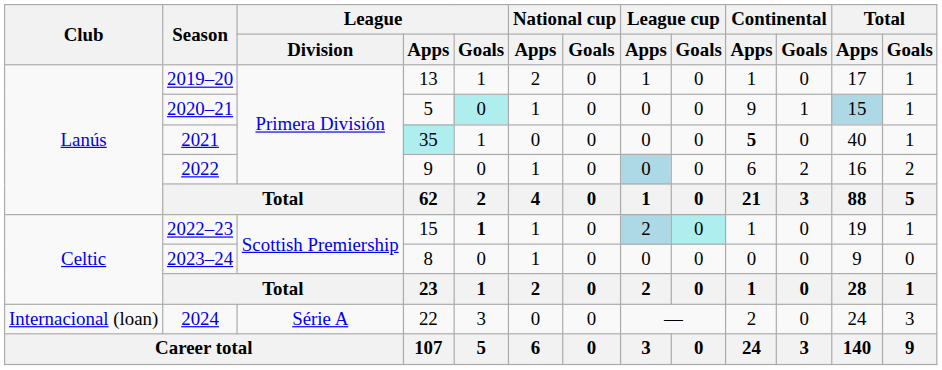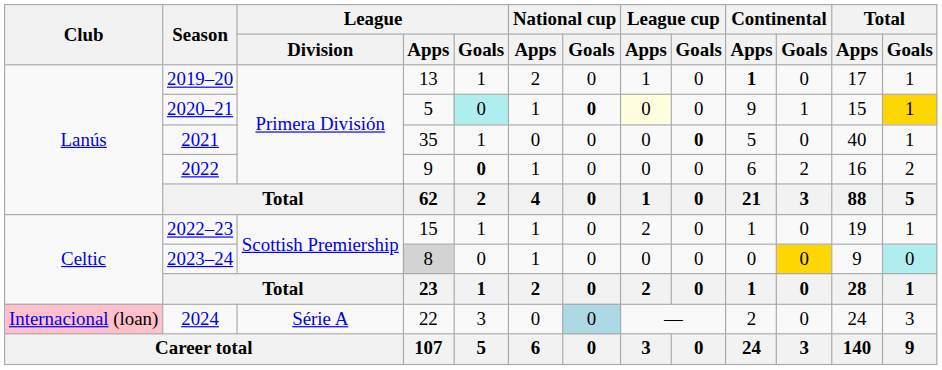(751, 79) normal -> (751, 79) bold
(591, 109) normal -> (591, 109) bold
(646, 109) no background -> (646, 109) lightyellow background
(857, 109) lightblue background -> (857, 109) no background
(910, 109) no background -> (910, 109) gold background
(428, 139) paleturquoise background -> (428, 139) no background
(699, 139) normal -> (699, 139) bold
(751, 139) bold -> (751, 139) normal
(481, 169) normal -> (481, 169) bold
(646, 169) lightblue background -> (646, 169) no background
(481, 229) bold -> (481, 229) normal
(646, 229) lightblue background -> (646, 229) no background
(699, 229) paleturquoise background -> (699, 229) no background
(428, 259) no background -> (428, 259) lightgrey background
(804, 259) no background -> (804, 259) gold background
(910, 259) no background -> (910, 259) paleturquoise background
(84, 318) no background -> (84, 318) pink background
(591, 318) no background -> (591, 318) lightblue background
